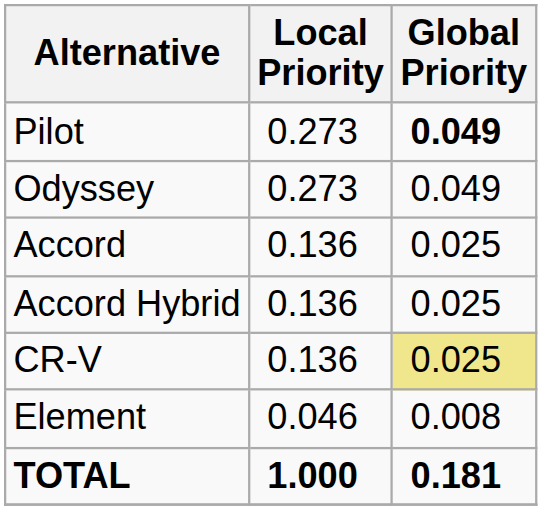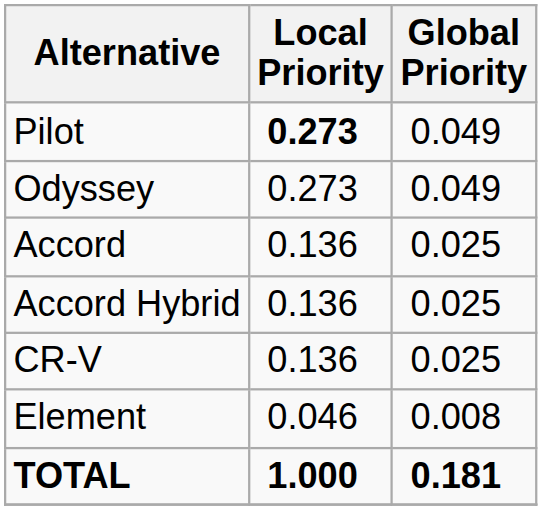(307, 131) normal -> (307, 131) bold
(451, 131) bold -> (451, 131) normal
(451, 360) khaki background -> (451, 360) no background
